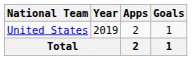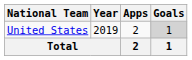(169, 30) no background -> (169, 30) lightgrey background
